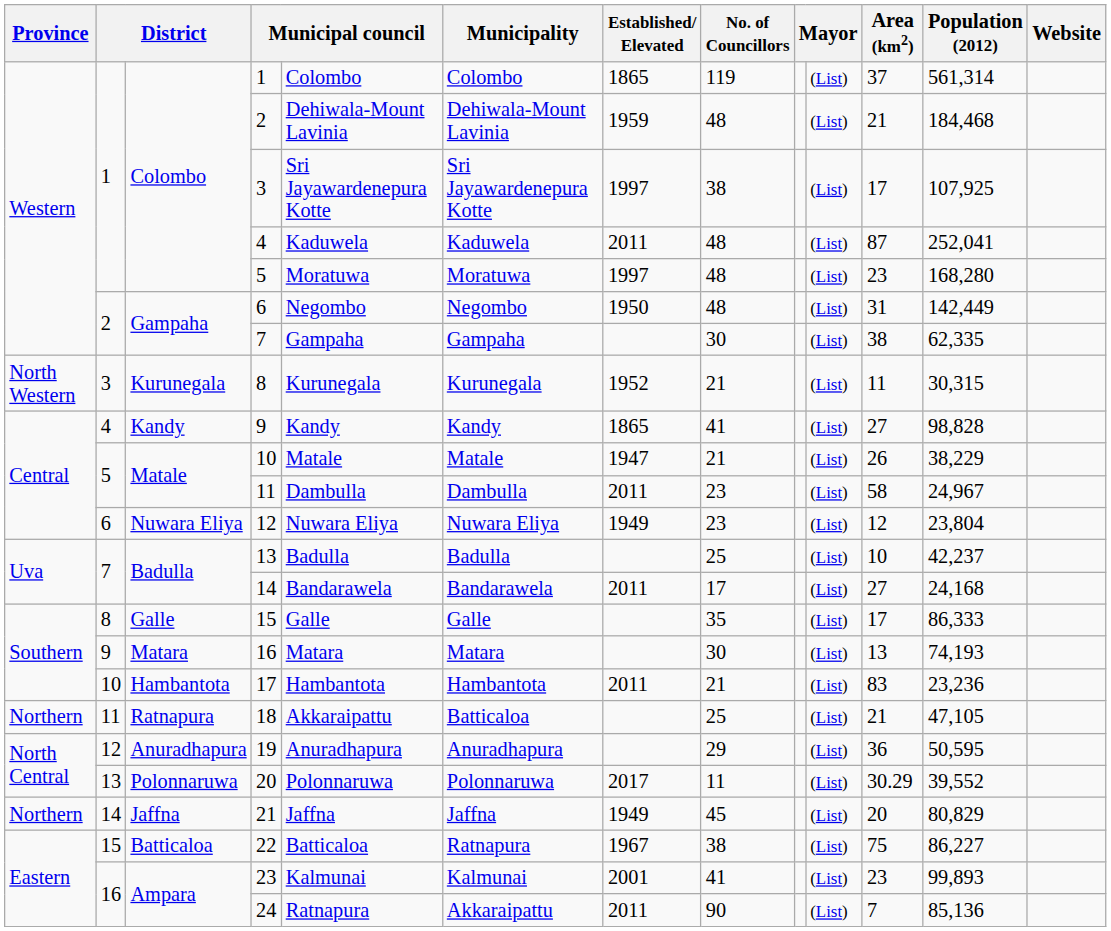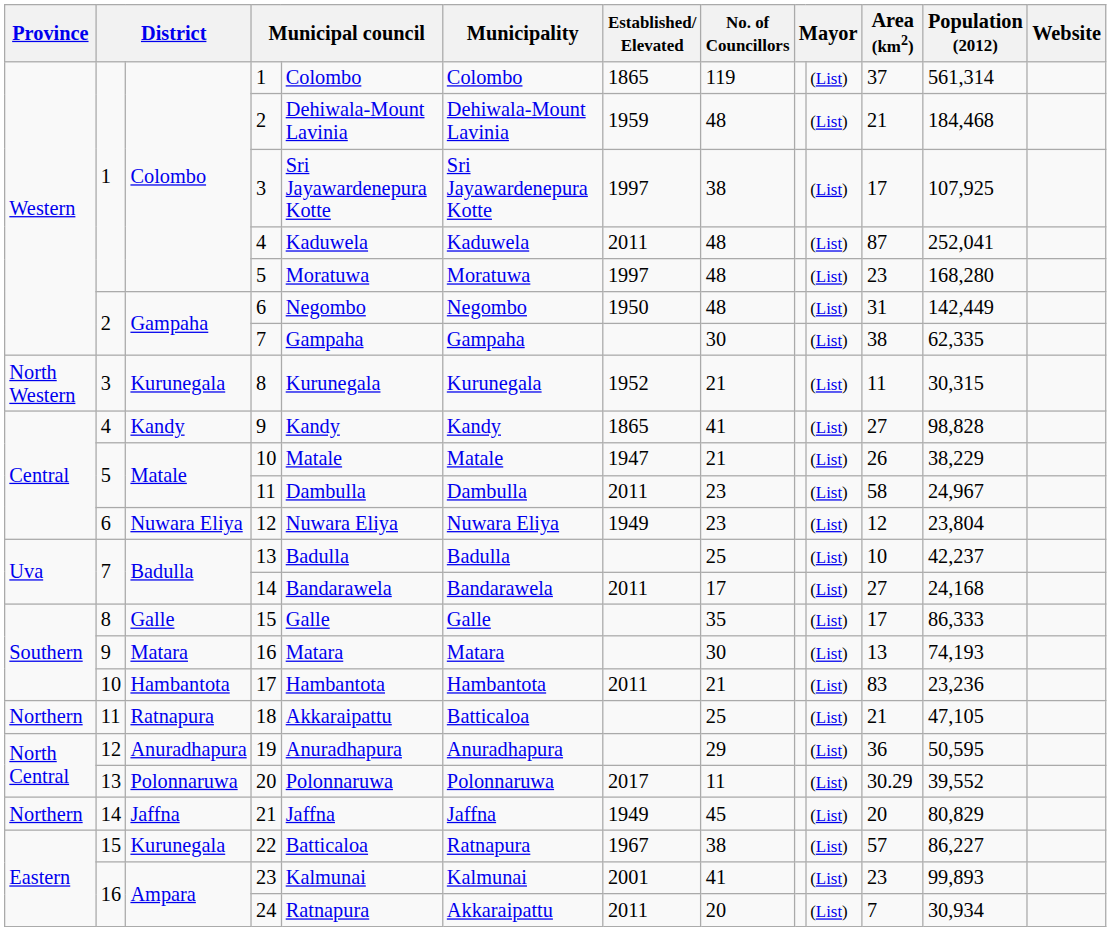(172, 845) Batticaloa -> (178, 845) Kurunegala
(877, 845) 75 -> (877, 845) 57
(716, 910) 90 -> (716, 910) 20
(956, 910) 85,136 -> (956, 910) 30,934
